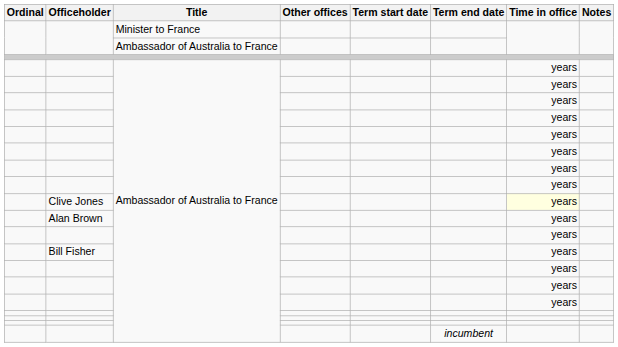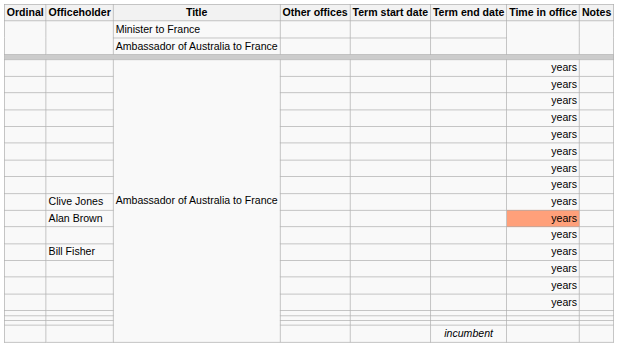(564, 201) lightyellow background -> (564, 201) no background
(564, 218) no background -> (564, 218) lightsalmon background
